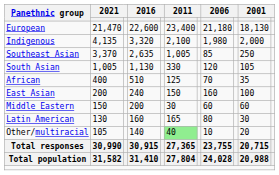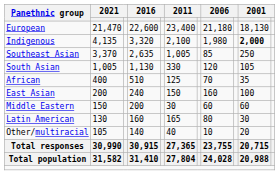(252, 41) normal -> (252, 41) bold
(171, 133) lightgreen background -> (171, 133) no background
